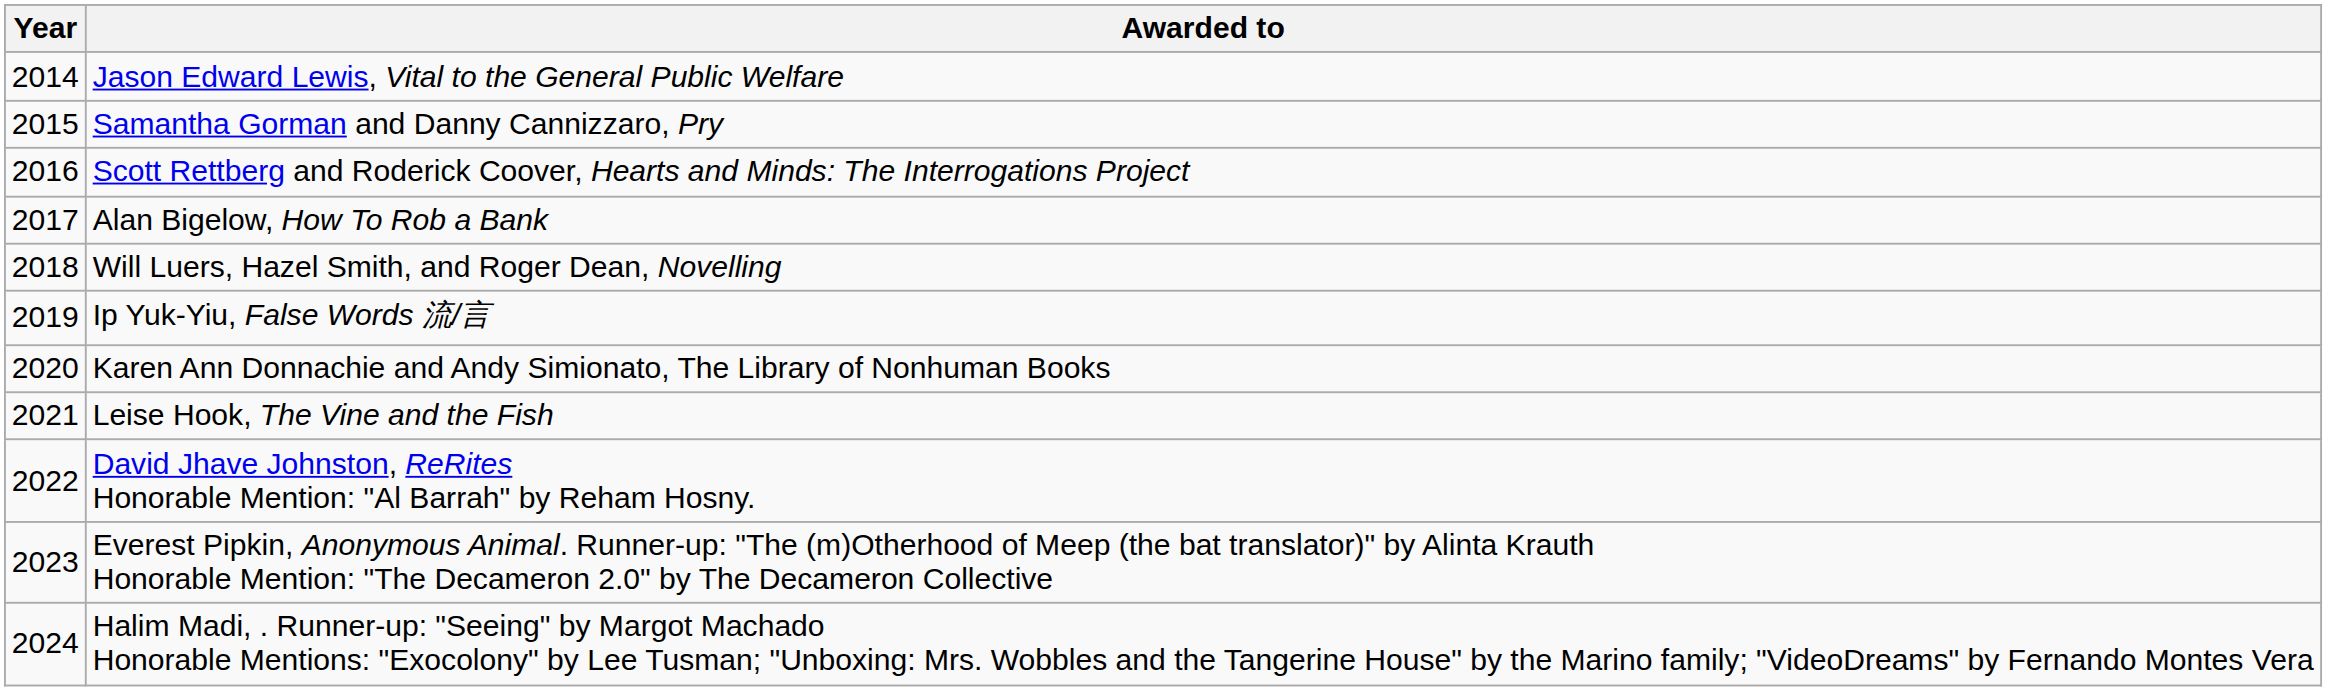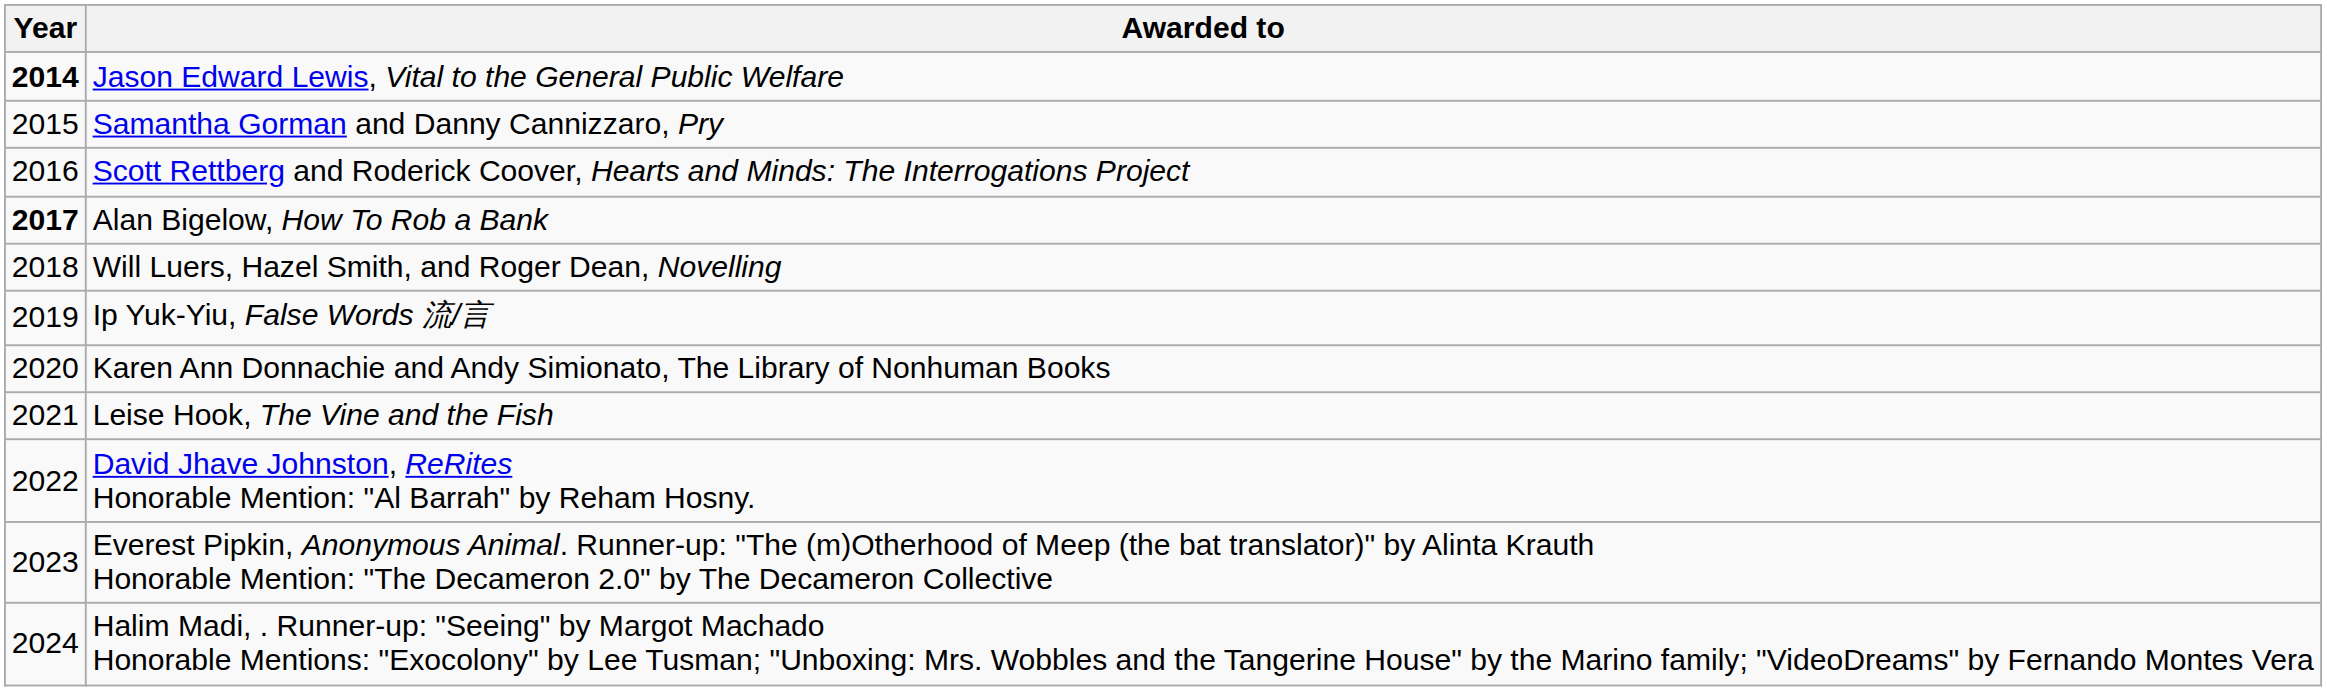(45, 76) normal -> (45, 76) bold
(45, 219) normal -> (45, 219) bold
